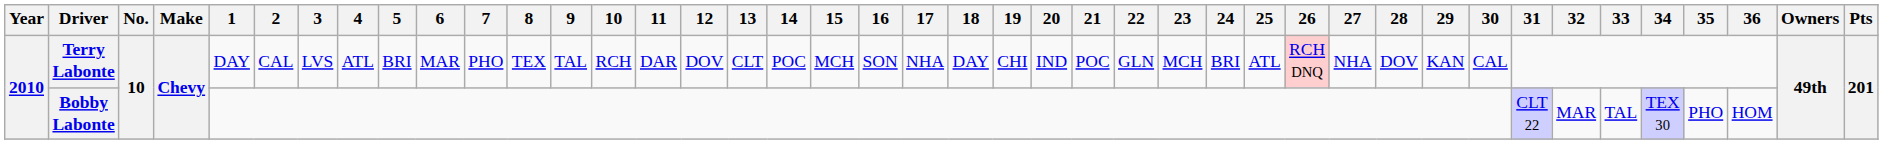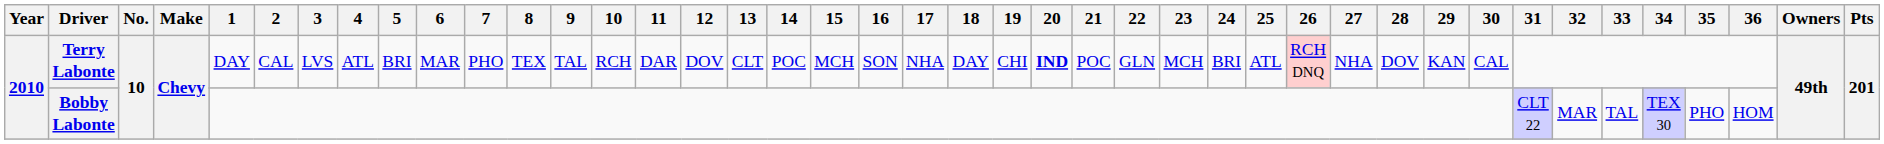(1052, 60) normal -> (1052, 60) bold
